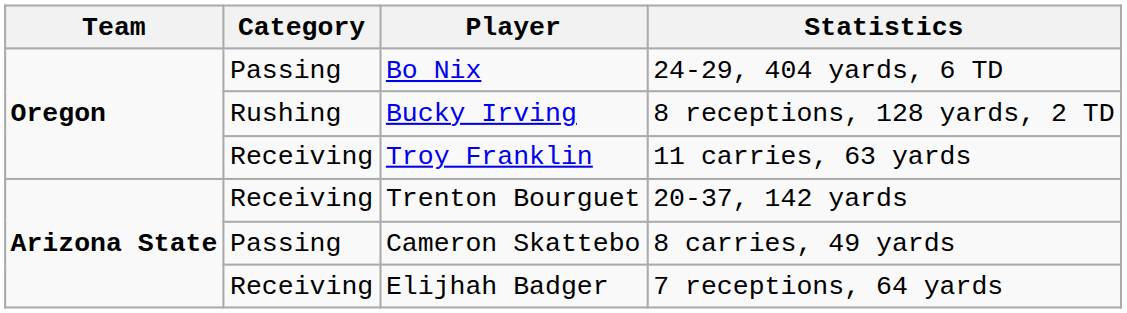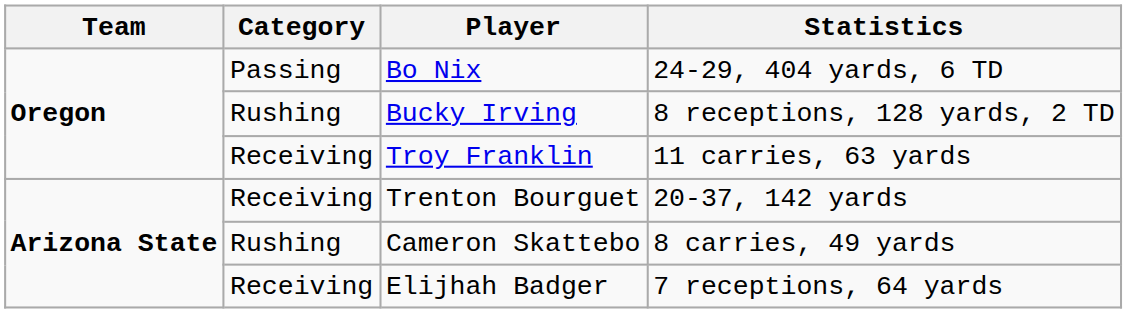(286, 243) Passing -> (286, 243) Rushing
